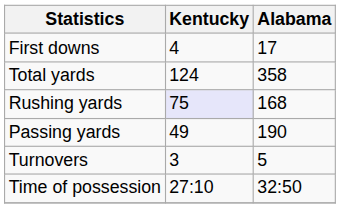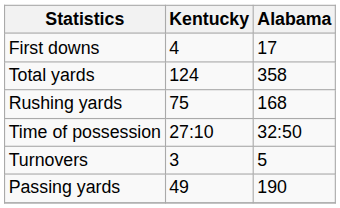(179, 103) lavender background -> (179, 103) no background
rows swapped: (64, 132) <-> (85, 188)
